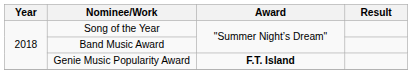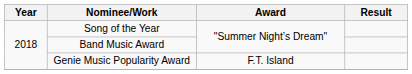(271, 61) bold -> (271, 61) normal
